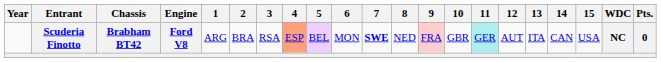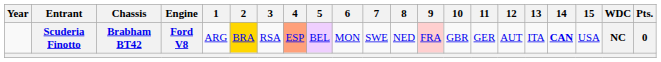(243, 37) no background -> (244, 37) gold background
(377, 37) bold -> (377, 37) normal
(485, 37) paleturquoise background -> (484, 37) no background
(562, 37) normal -> (561, 37) bold
